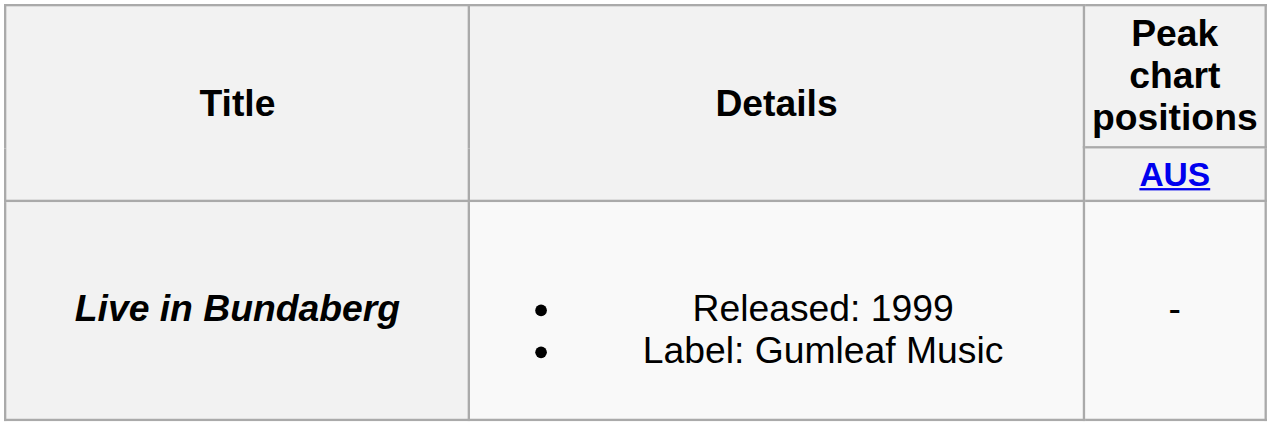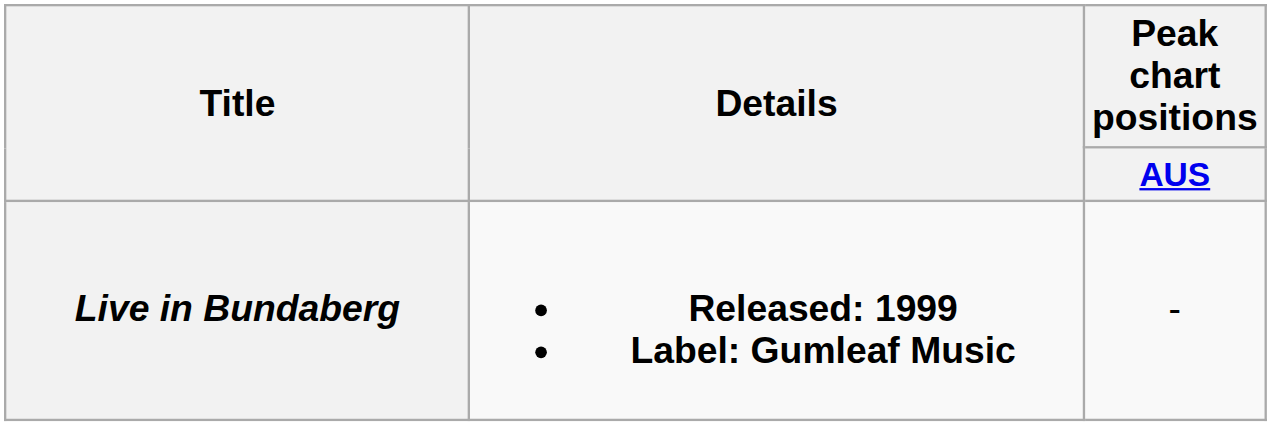(777, 331) normal -> (777, 331) bold
